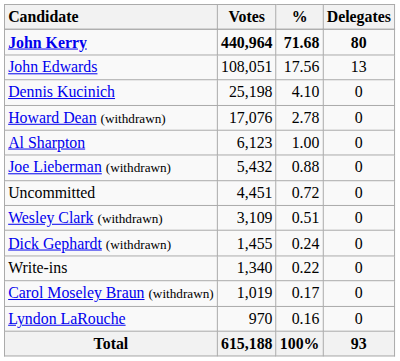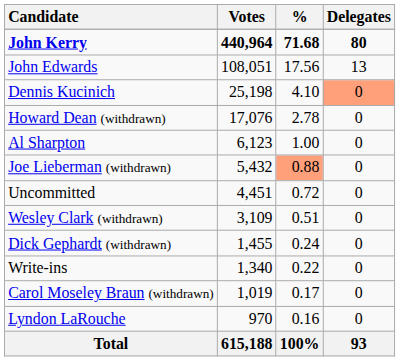(359, 92) no background -> (359, 92) lightsalmon background
(306, 167) no background -> (306, 167) lightsalmon background
